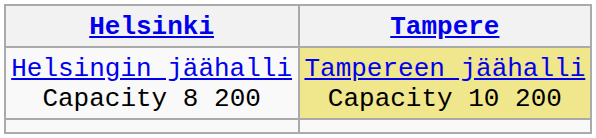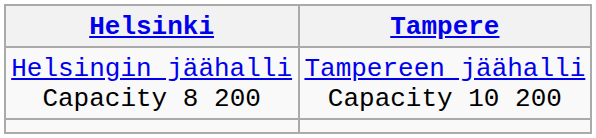(445, 84) khaki background -> (445, 84) no background
